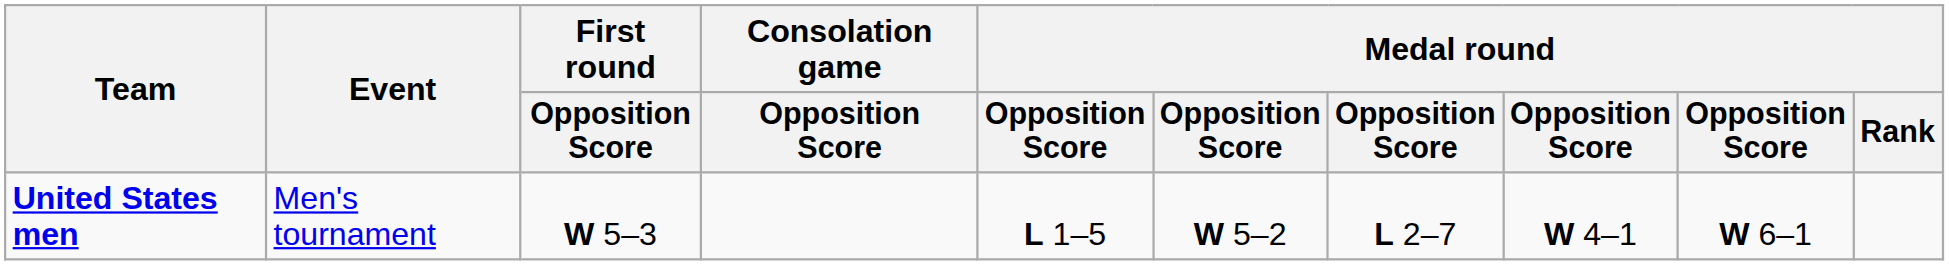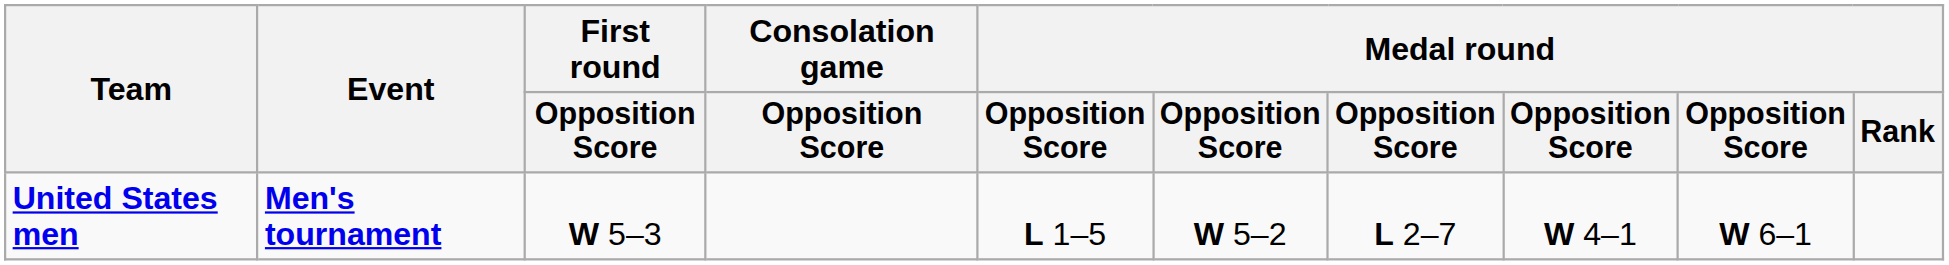(355, 216) normal -> (353, 216) bold
